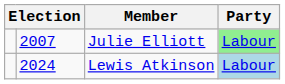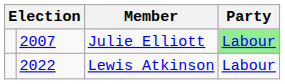(38, 66) 2024 -> (38, 66) 2022
(249, 66) lightblue background -> (249, 66) no background
